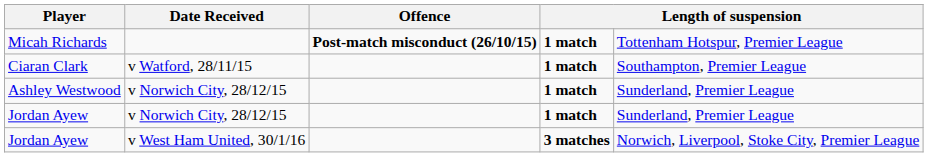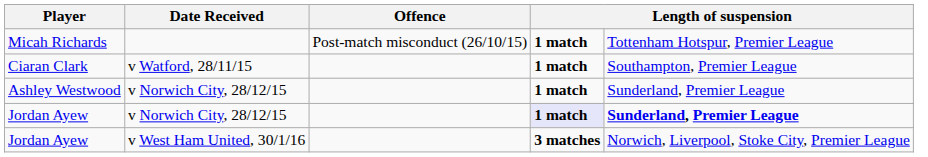(425, 41) bold -> (420, 41) normal
(570, 115) no background -> (561, 115) lavender background
(705, 115) normal -> (703, 115) bold
